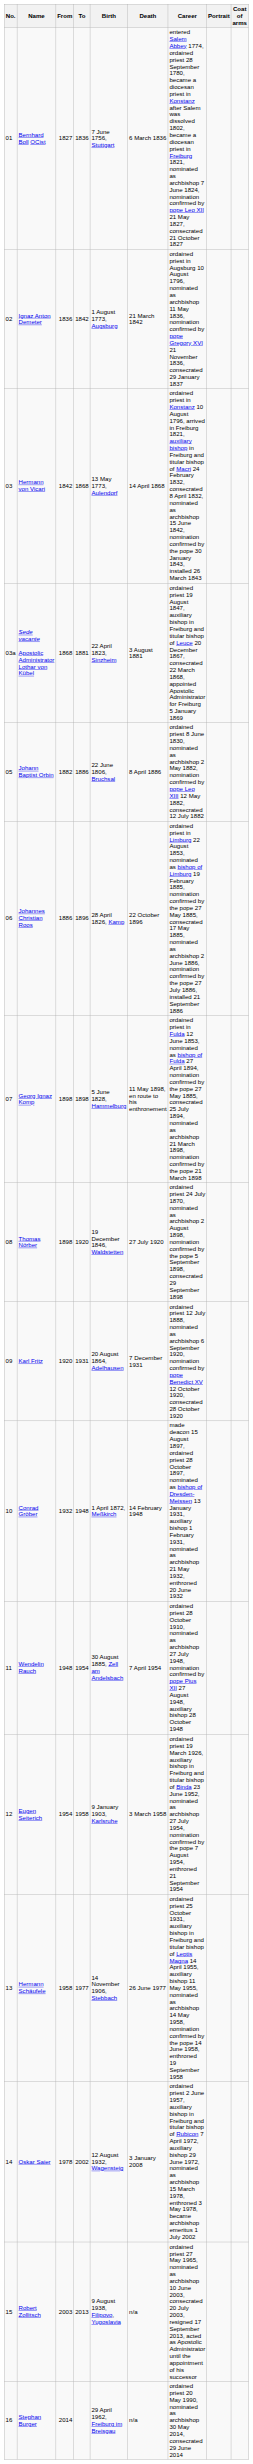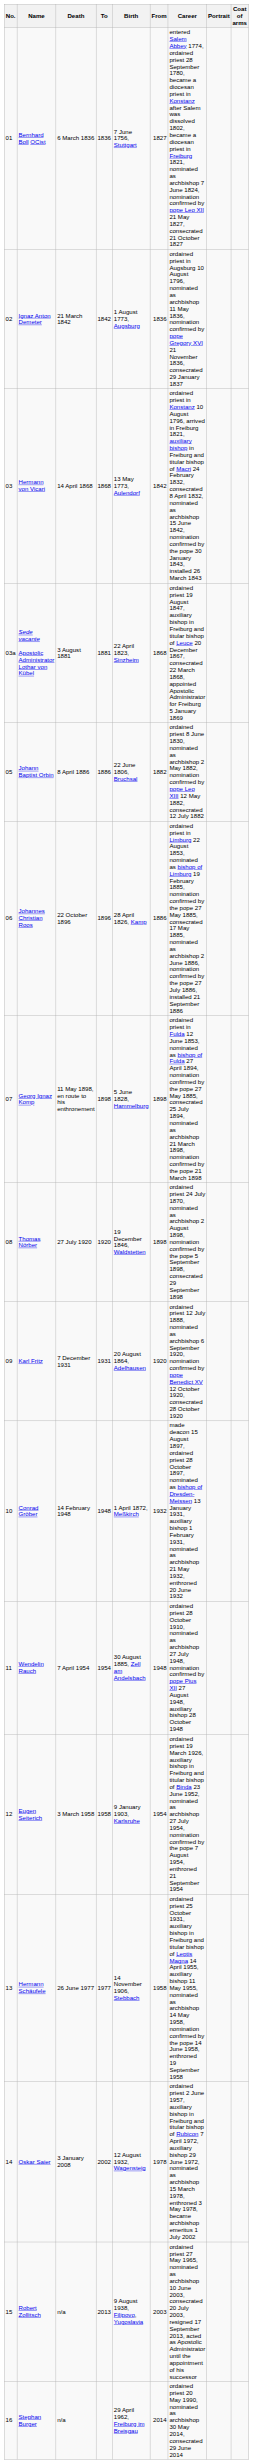columns swapped: (65, 16) <-> (148, 16)
